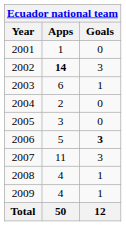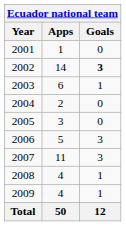(61, 67) bold -> (61, 67) normal
(100, 67) normal -> (100, 67) bold
(100, 139) bold -> (100, 139) normal
